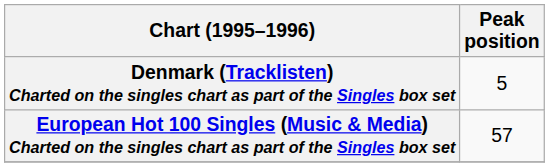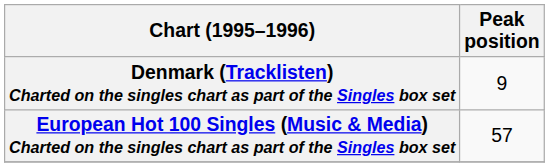(502, 83) 5 -> (502, 83) 9
